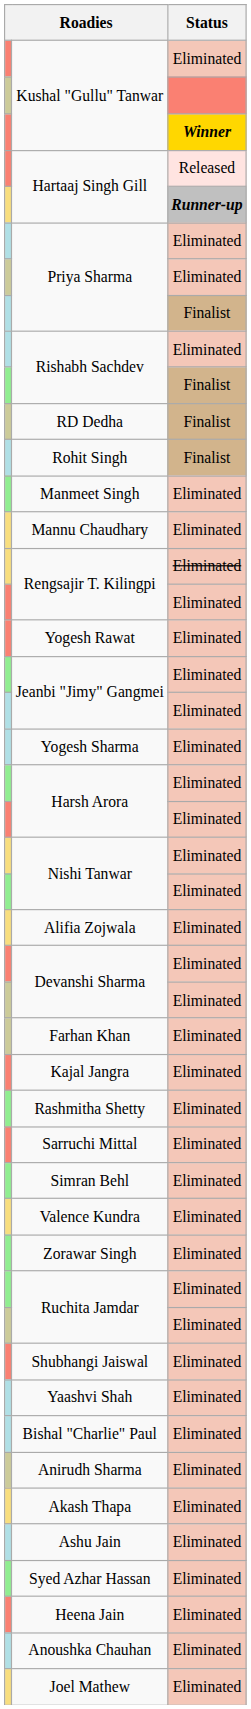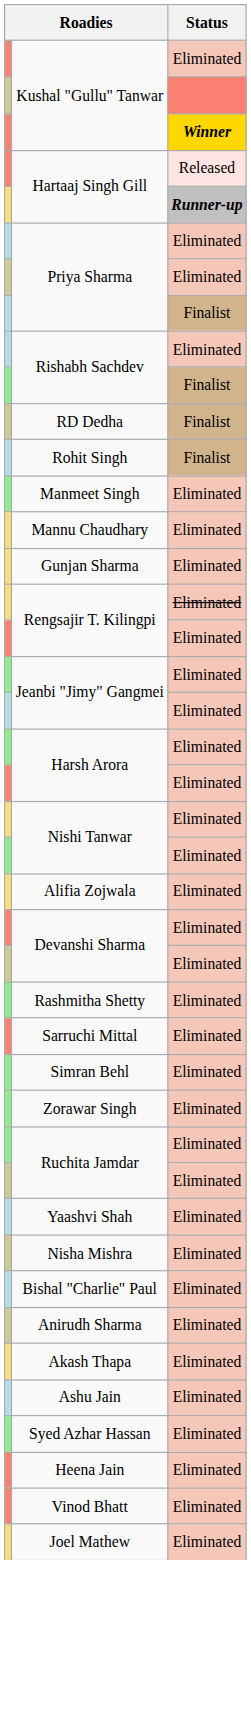+ row: (90, 566)
- row: (90, 638)
- row: (90, 746)
- row: (90, 1036)
- row: (90, 1072)
- row: (90, 1216)
- row: (90, 1361)
+ row: (90, 1253)
- row: (90, 1650)
+ row: (90, 1506)
